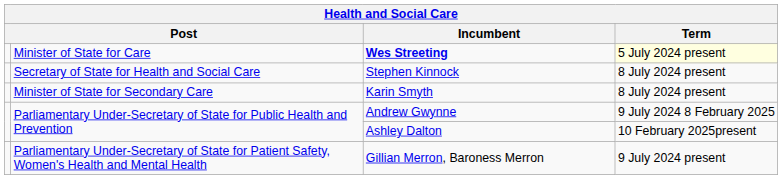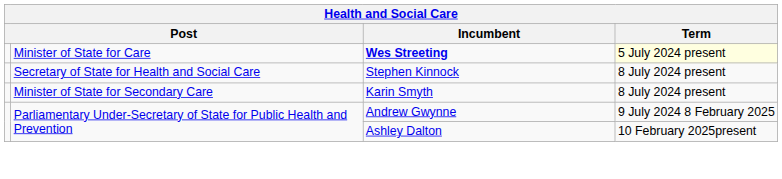- row: (455, 157)
